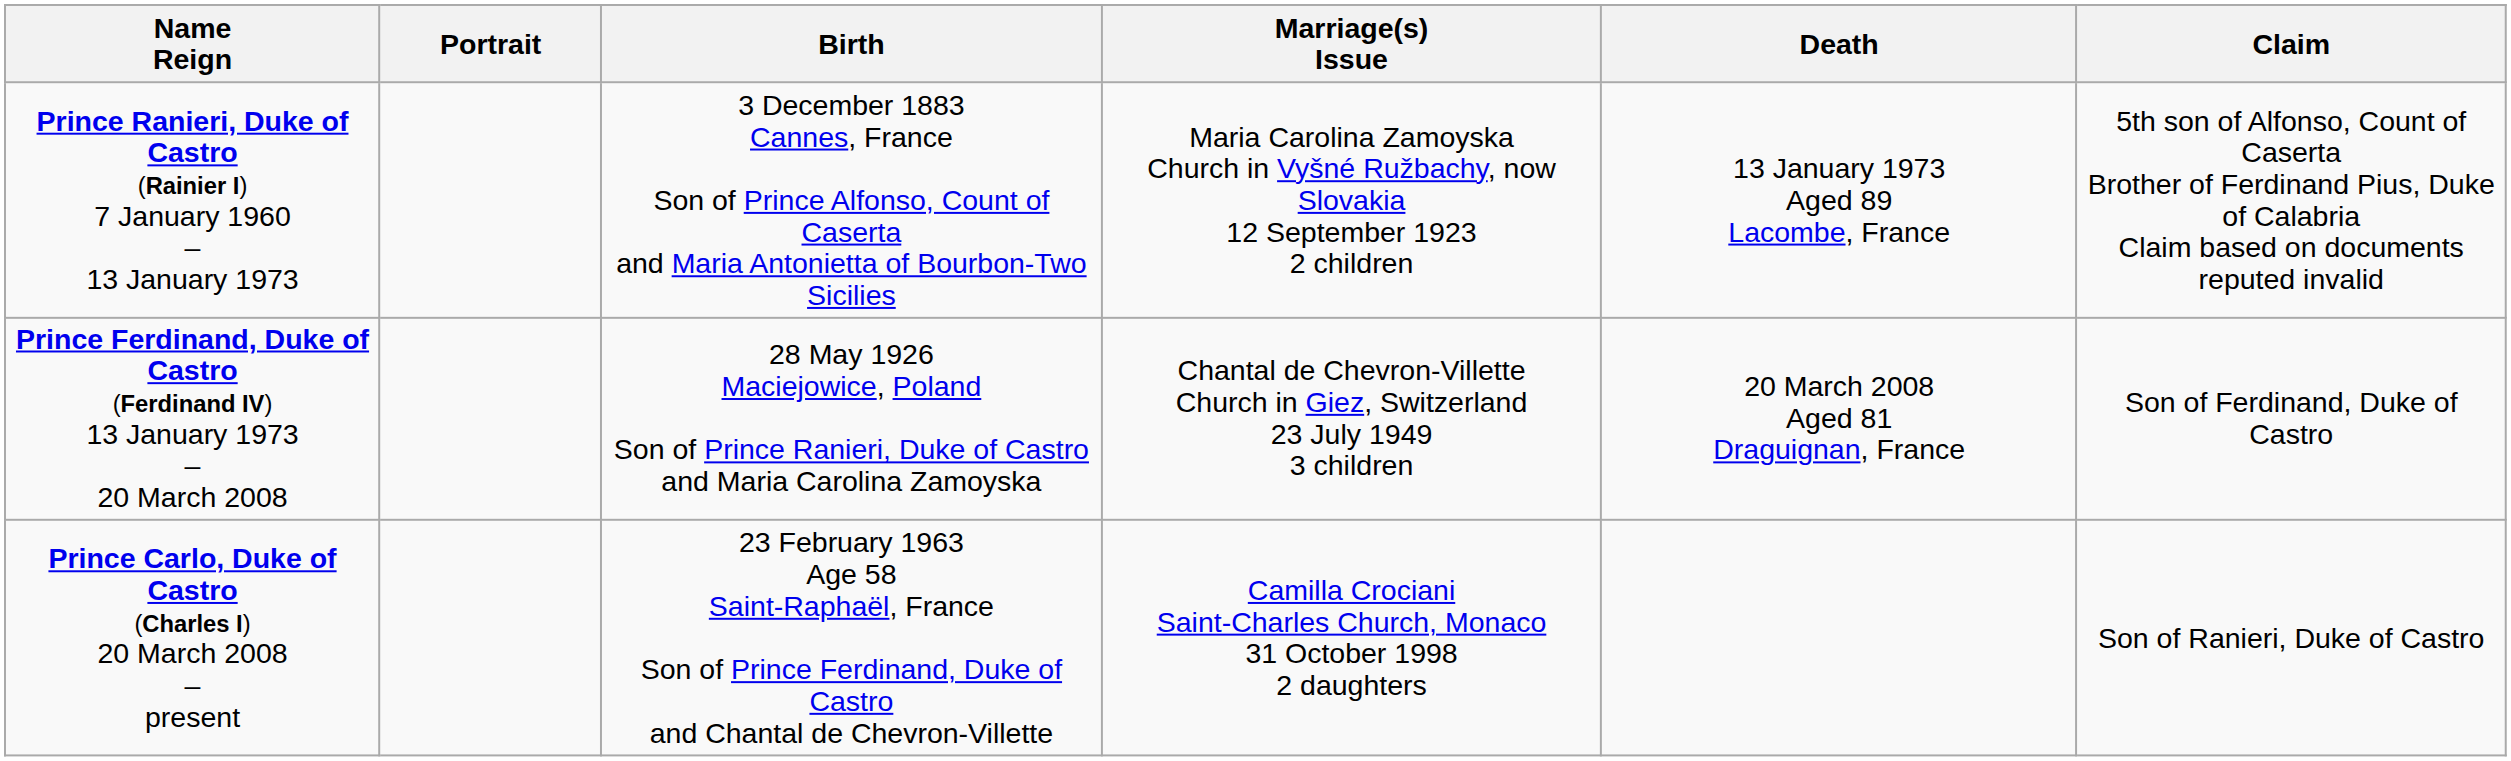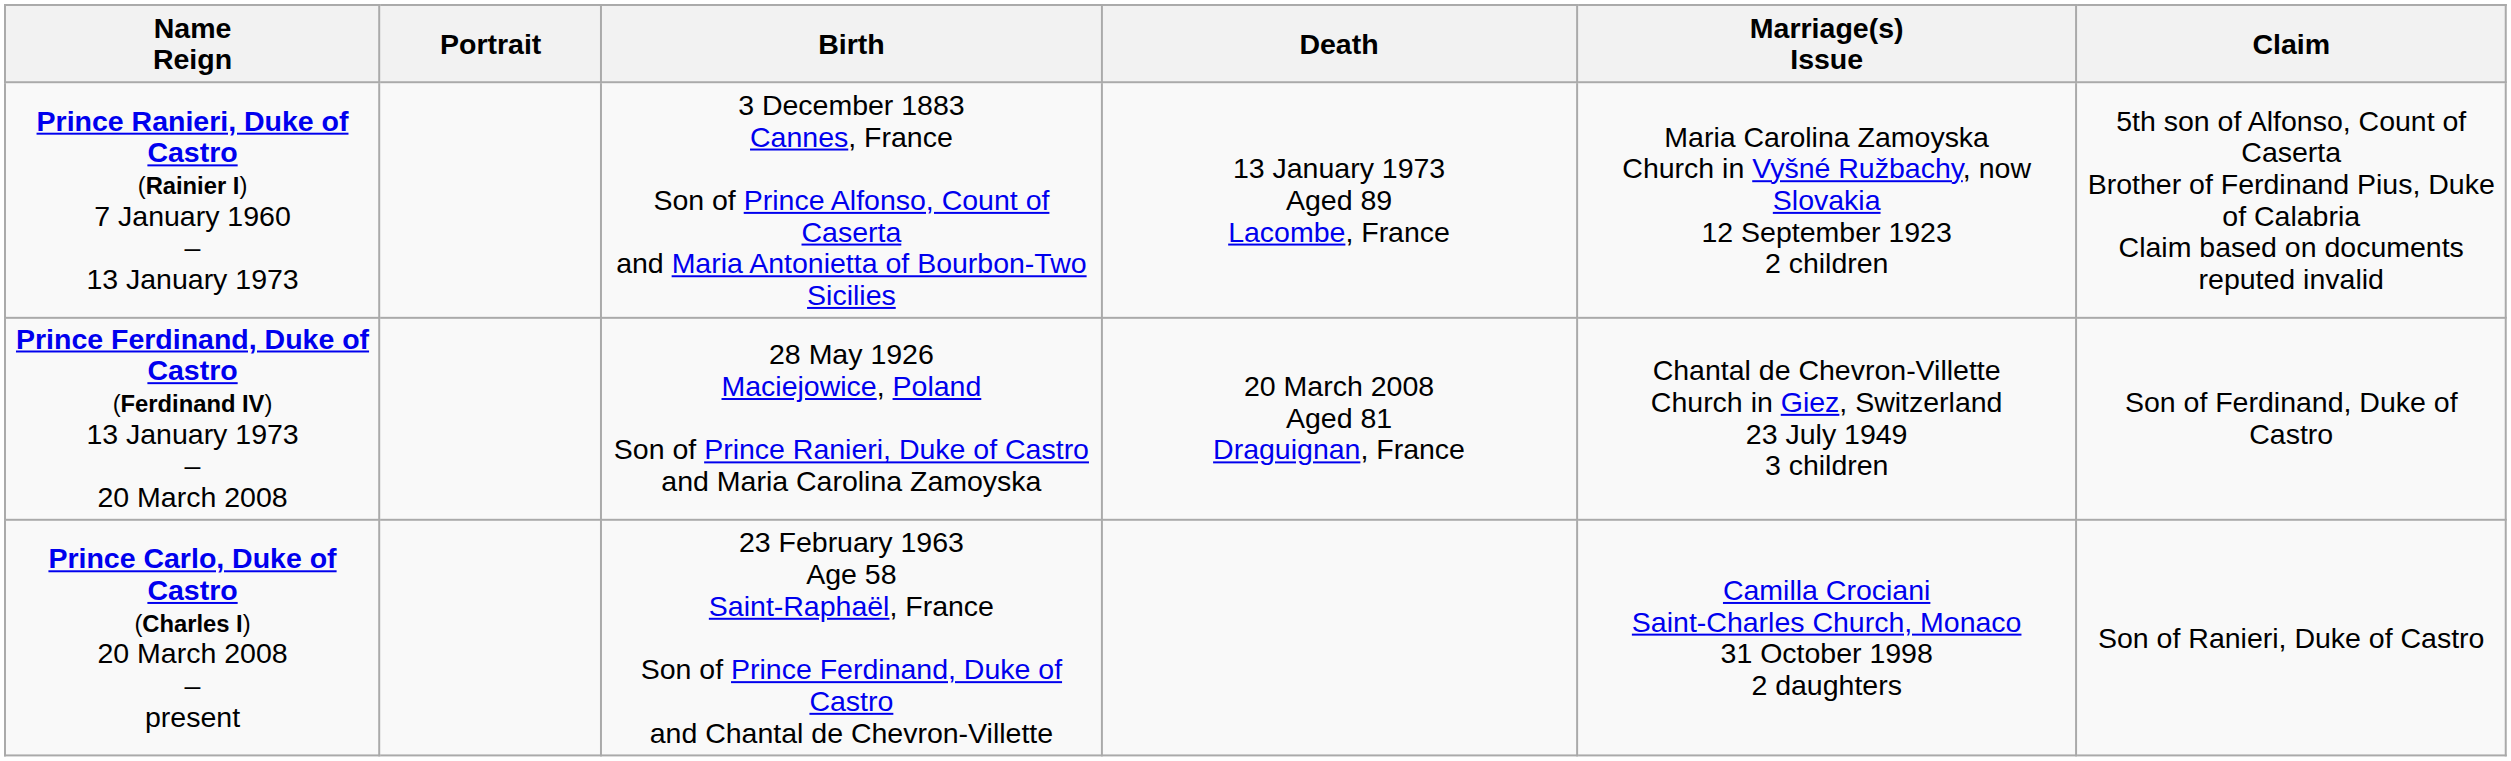columns swapped: (1352, 44) <-> (1839, 44)
